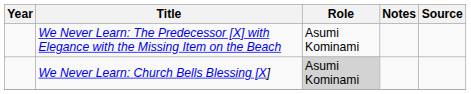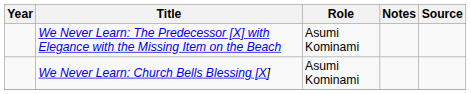(332, 73) lightgrey background -> (332, 73) no background
